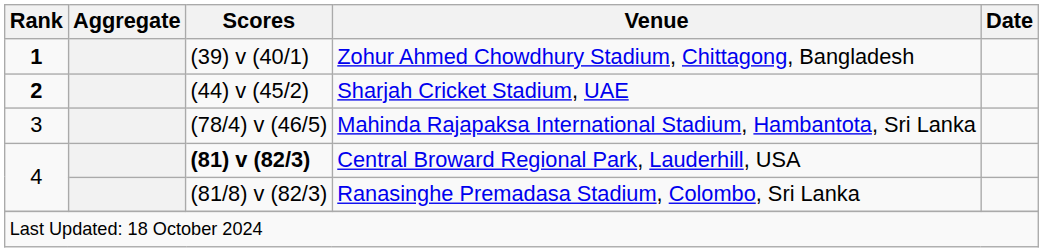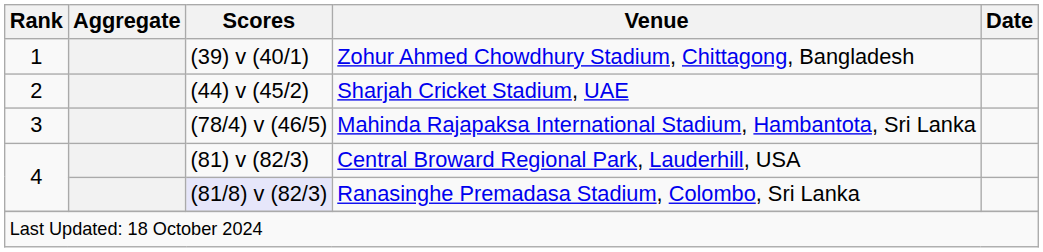(36, 56) bold -> (36, 56) normal
(36, 90) bold -> (36, 90) normal
(250, 159) bold -> (250, 159) normal
(259, 194) no background -> (259, 194) lavender background
